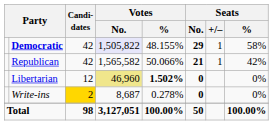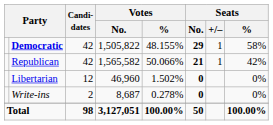(119, 45) lavender background -> (119, 45) no background
(125, 78) khaki background -> (125, 78) no background
(167, 78) bold -> (167, 78) normal
(91, 95) gold background -> (91, 95) no background
